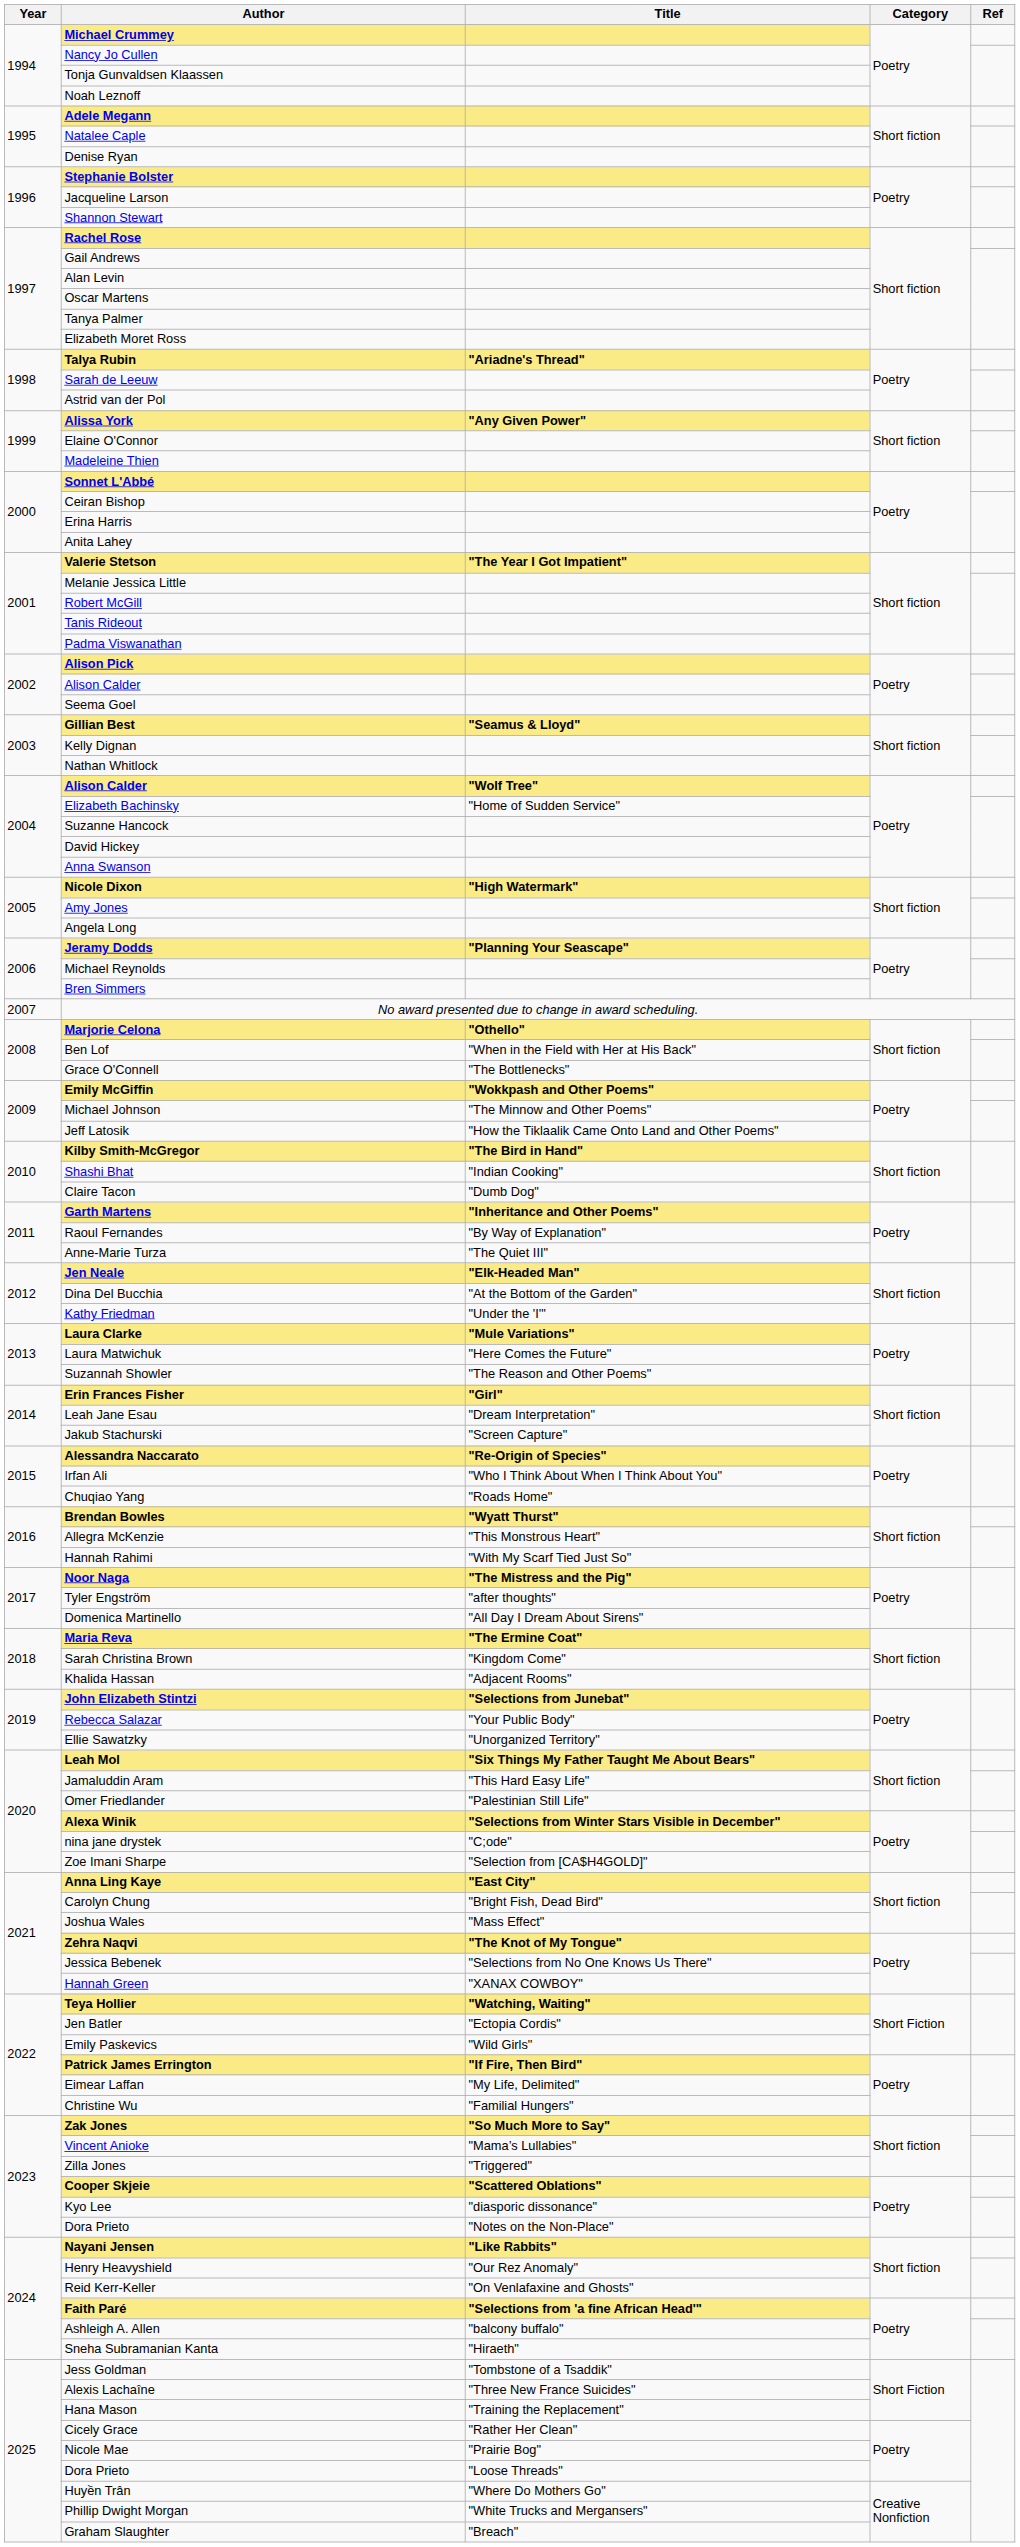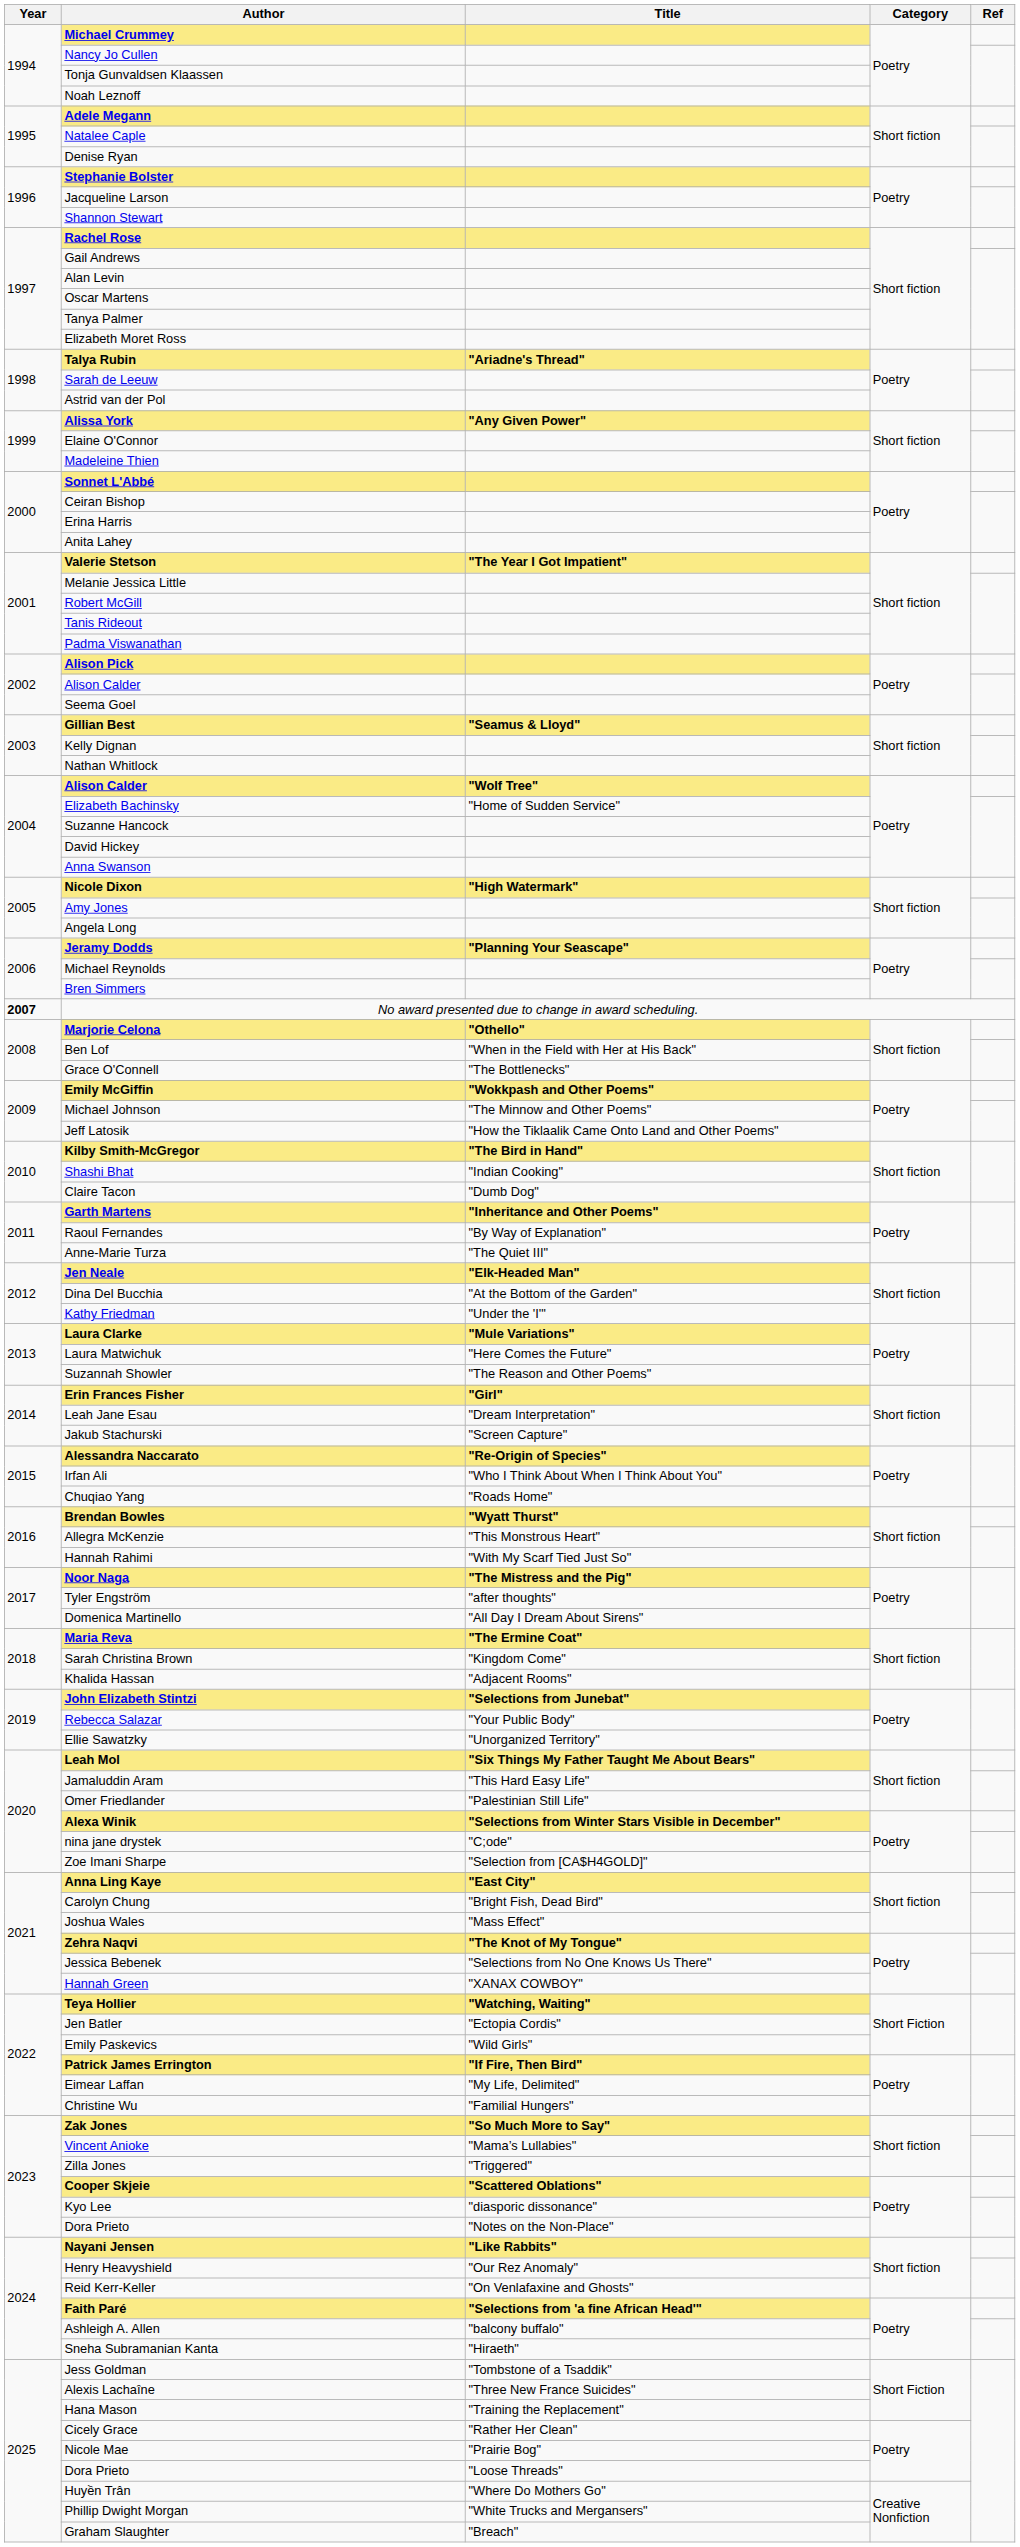(22, 1009) normal -> (22, 1009) bold
